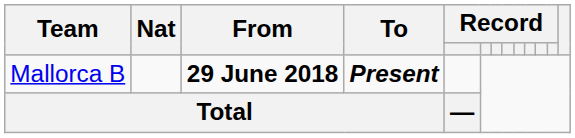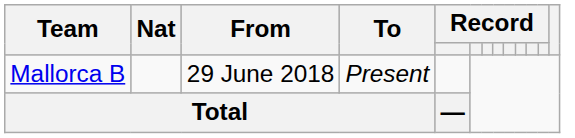(263, 73) bold -> (261, 73) normal
(394, 73) bold -> (387, 73) normal
